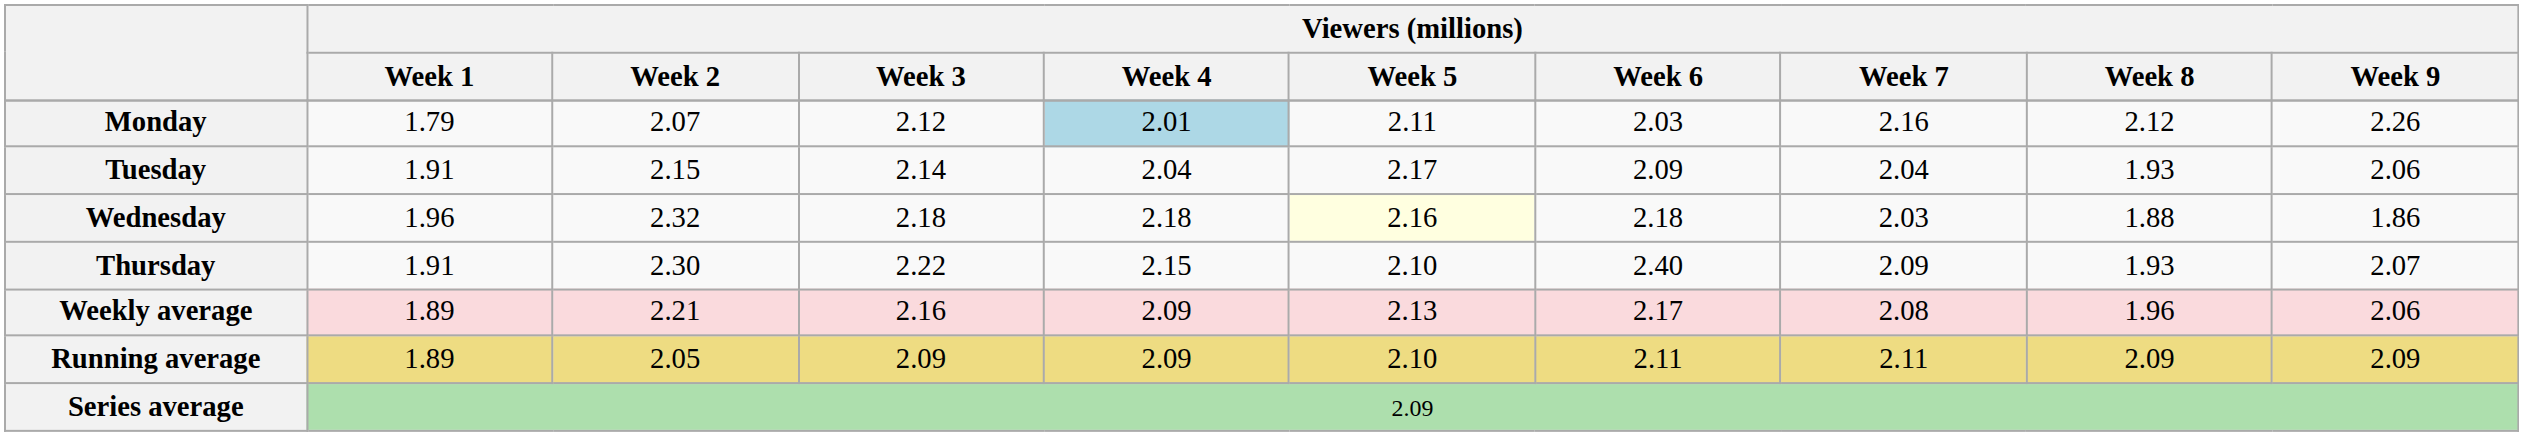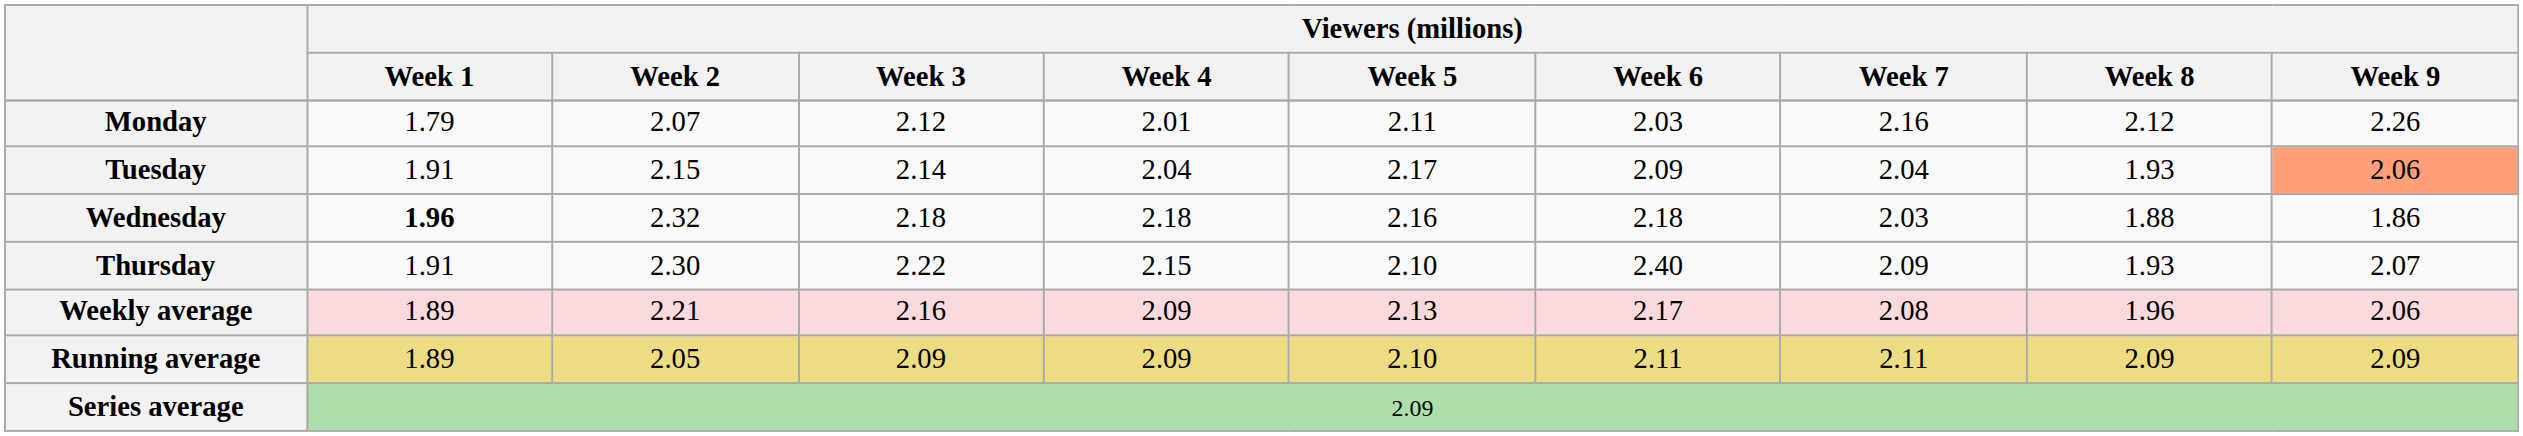(1167, 123) lightblue background -> (1167, 123) no background
(2395, 170) no background -> (2395, 170) lightsalmon background
(429, 217) normal -> (429, 217) bold
(1412, 217) lightyellow background -> (1412, 217) no background
